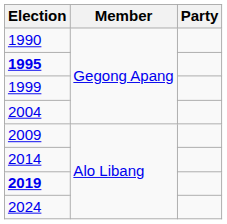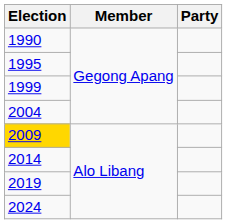(25, 64) bold -> (25, 64) normal
(25, 135) no background -> (25, 135) gold background
(25, 183) bold -> (25, 183) normal
